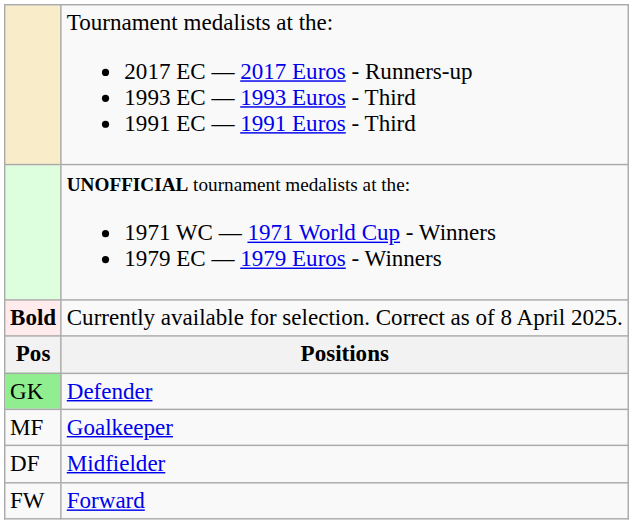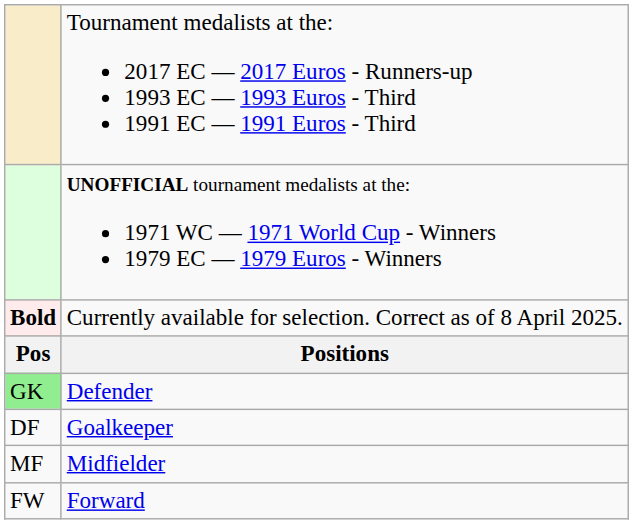(27, 427) MF -> (25, 427) DF
(25, 463) DF -> (27, 463) MF
